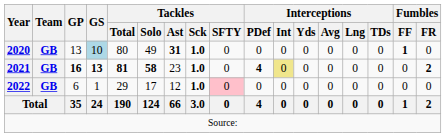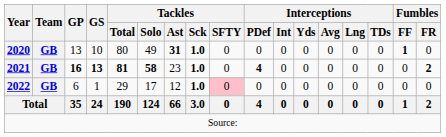(97, 50) lightblue background -> (97, 50) no background
(284, 68) khaki background -> (284, 68) no background
